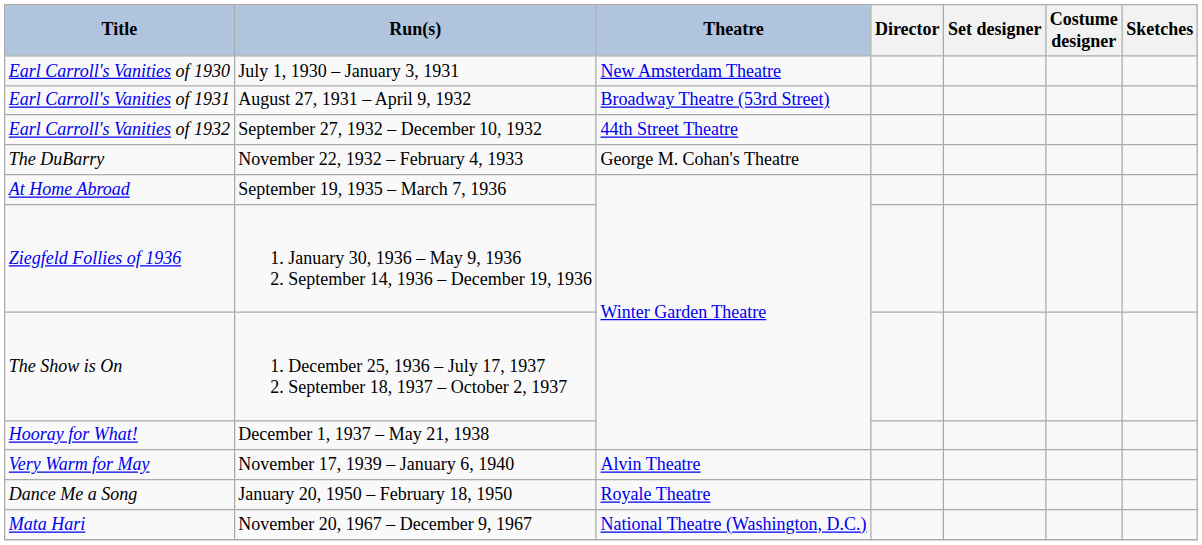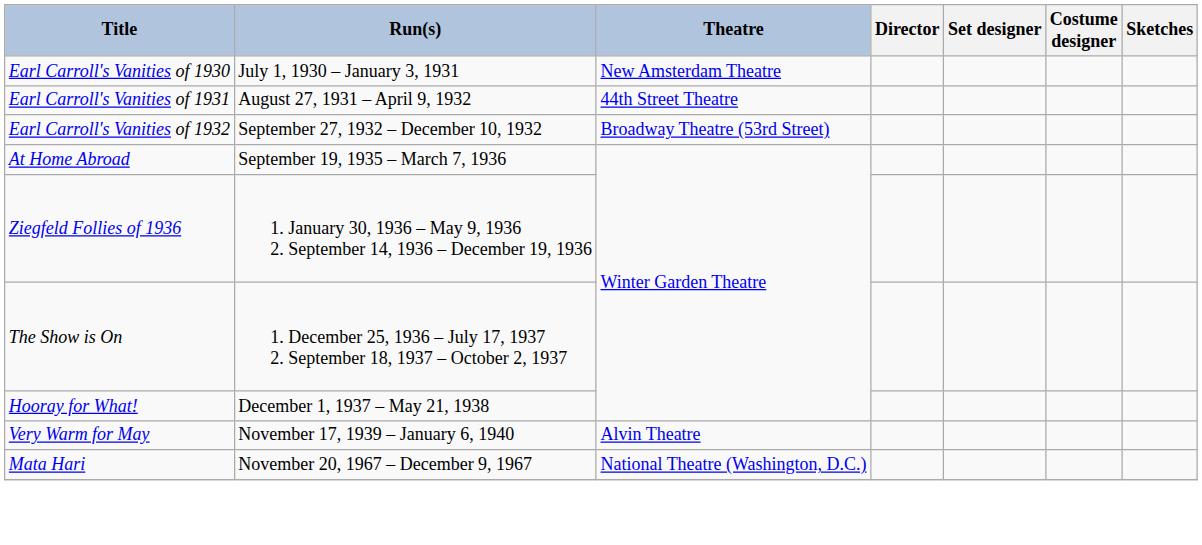(715, 100) Broadway Theatre (53rd Street) -> (669, 100) 44th Street Theatre
(669, 130) 44th Street Theatre -> (715, 130) Broadway Theatre (53rd Street)
- row: (57, 159)
- row: (73, 494)
